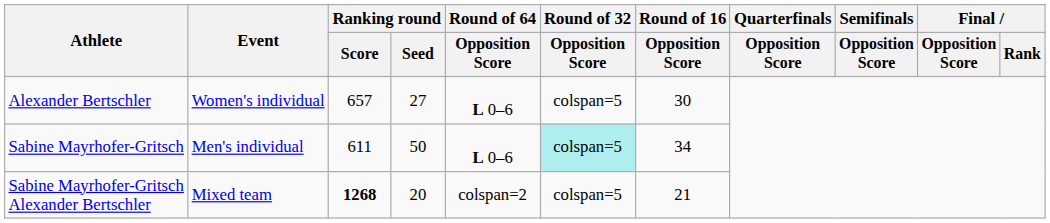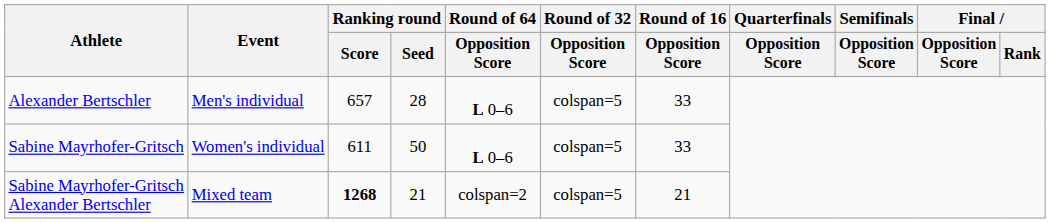(258, 100) Women's individual -> (248, 100) Men's individual
(418, 100) 27 -> (418, 100) 28
(683, 100) 30 -> (683, 100) 33
(248, 147) Men's individual -> (258, 147) Women's individual
(588, 147) paleturquoise background -> (588, 147) no background
(683, 147) 34 -> (683, 147) 33
(418, 195) 20 -> (418, 195) 21
